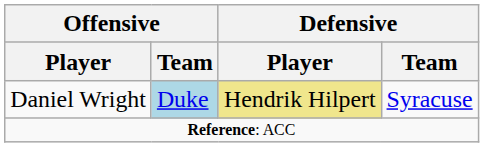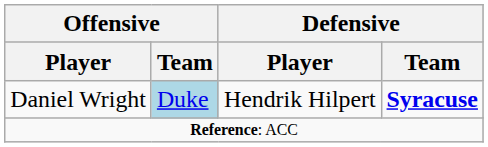(300, 99) khaki background -> (300, 99) no background
(430, 99) normal -> (432, 99) bold
